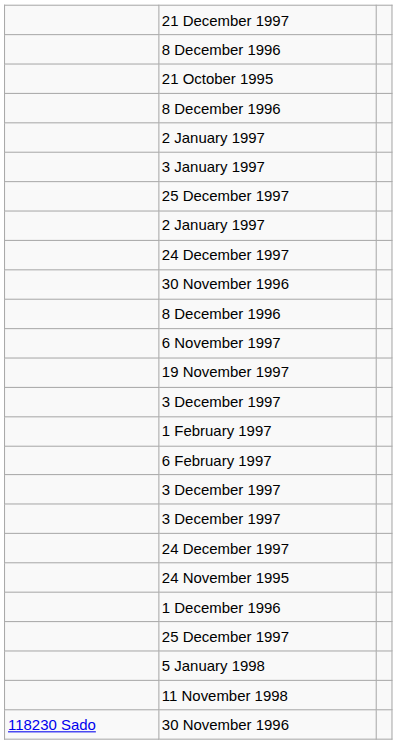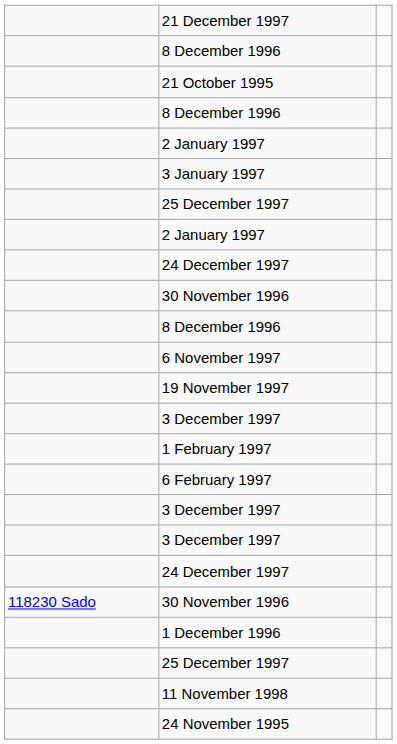rows swapped: (81, 578) <-> (52, 725)
- row: (81, 666)
